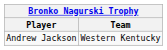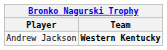(120, 38) normal -> (120, 38) bold
